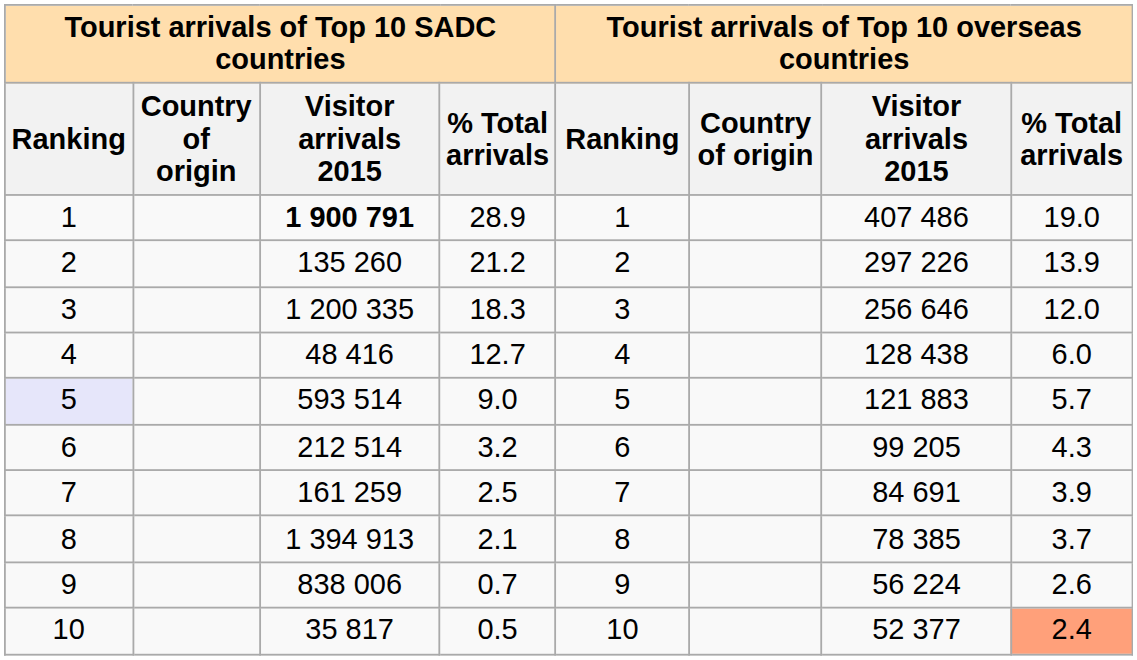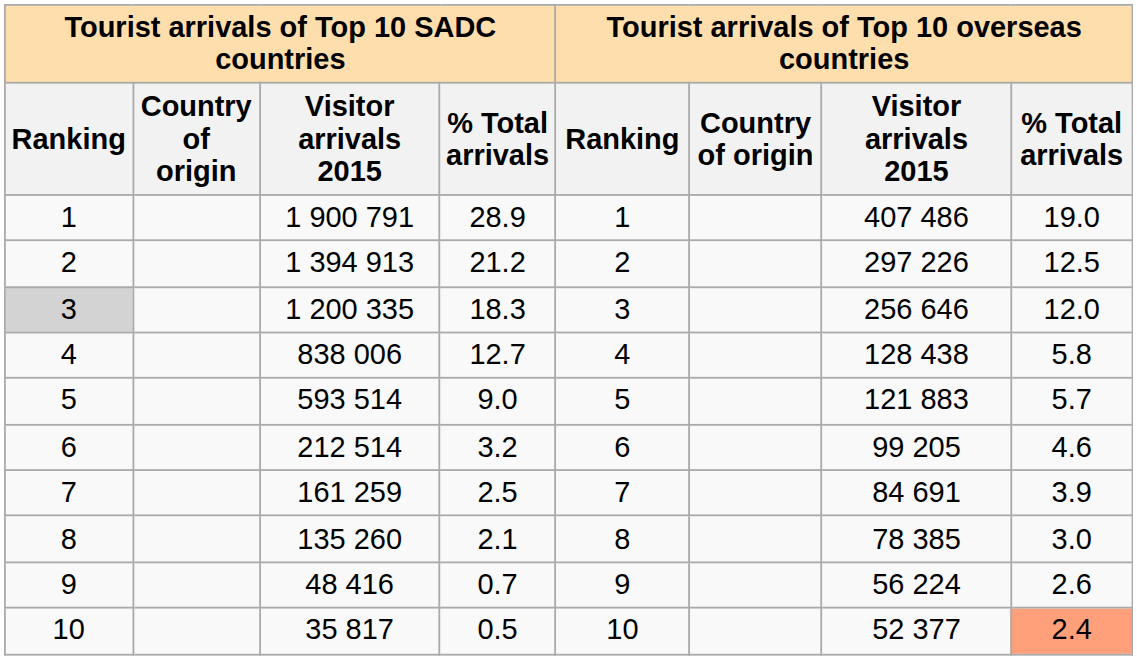(350, 217) bold -> (350, 217) normal
(350, 262) 135 260 -> (350, 262) 1 394 913
(1072, 262) 13.9 -> (1072, 262) 12.5
(69, 308) no background -> (69, 308) lightgrey background
(350, 354) 48 416 -> (350, 354) 838 006
(1072, 354) 6.0 -> (1072, 354) 5.8
(69, 400) lavender background -> (69, 400) no background
(1072, 446) 4.3 -> (1072, 446) 4.6
(350, 538) 1 394 913 -> (350, 538) 135 260
(1072, 538) 3.7 -> (1072, 538) 3.0
(350, 584) 838 006 -> (350, 584) 48 416
